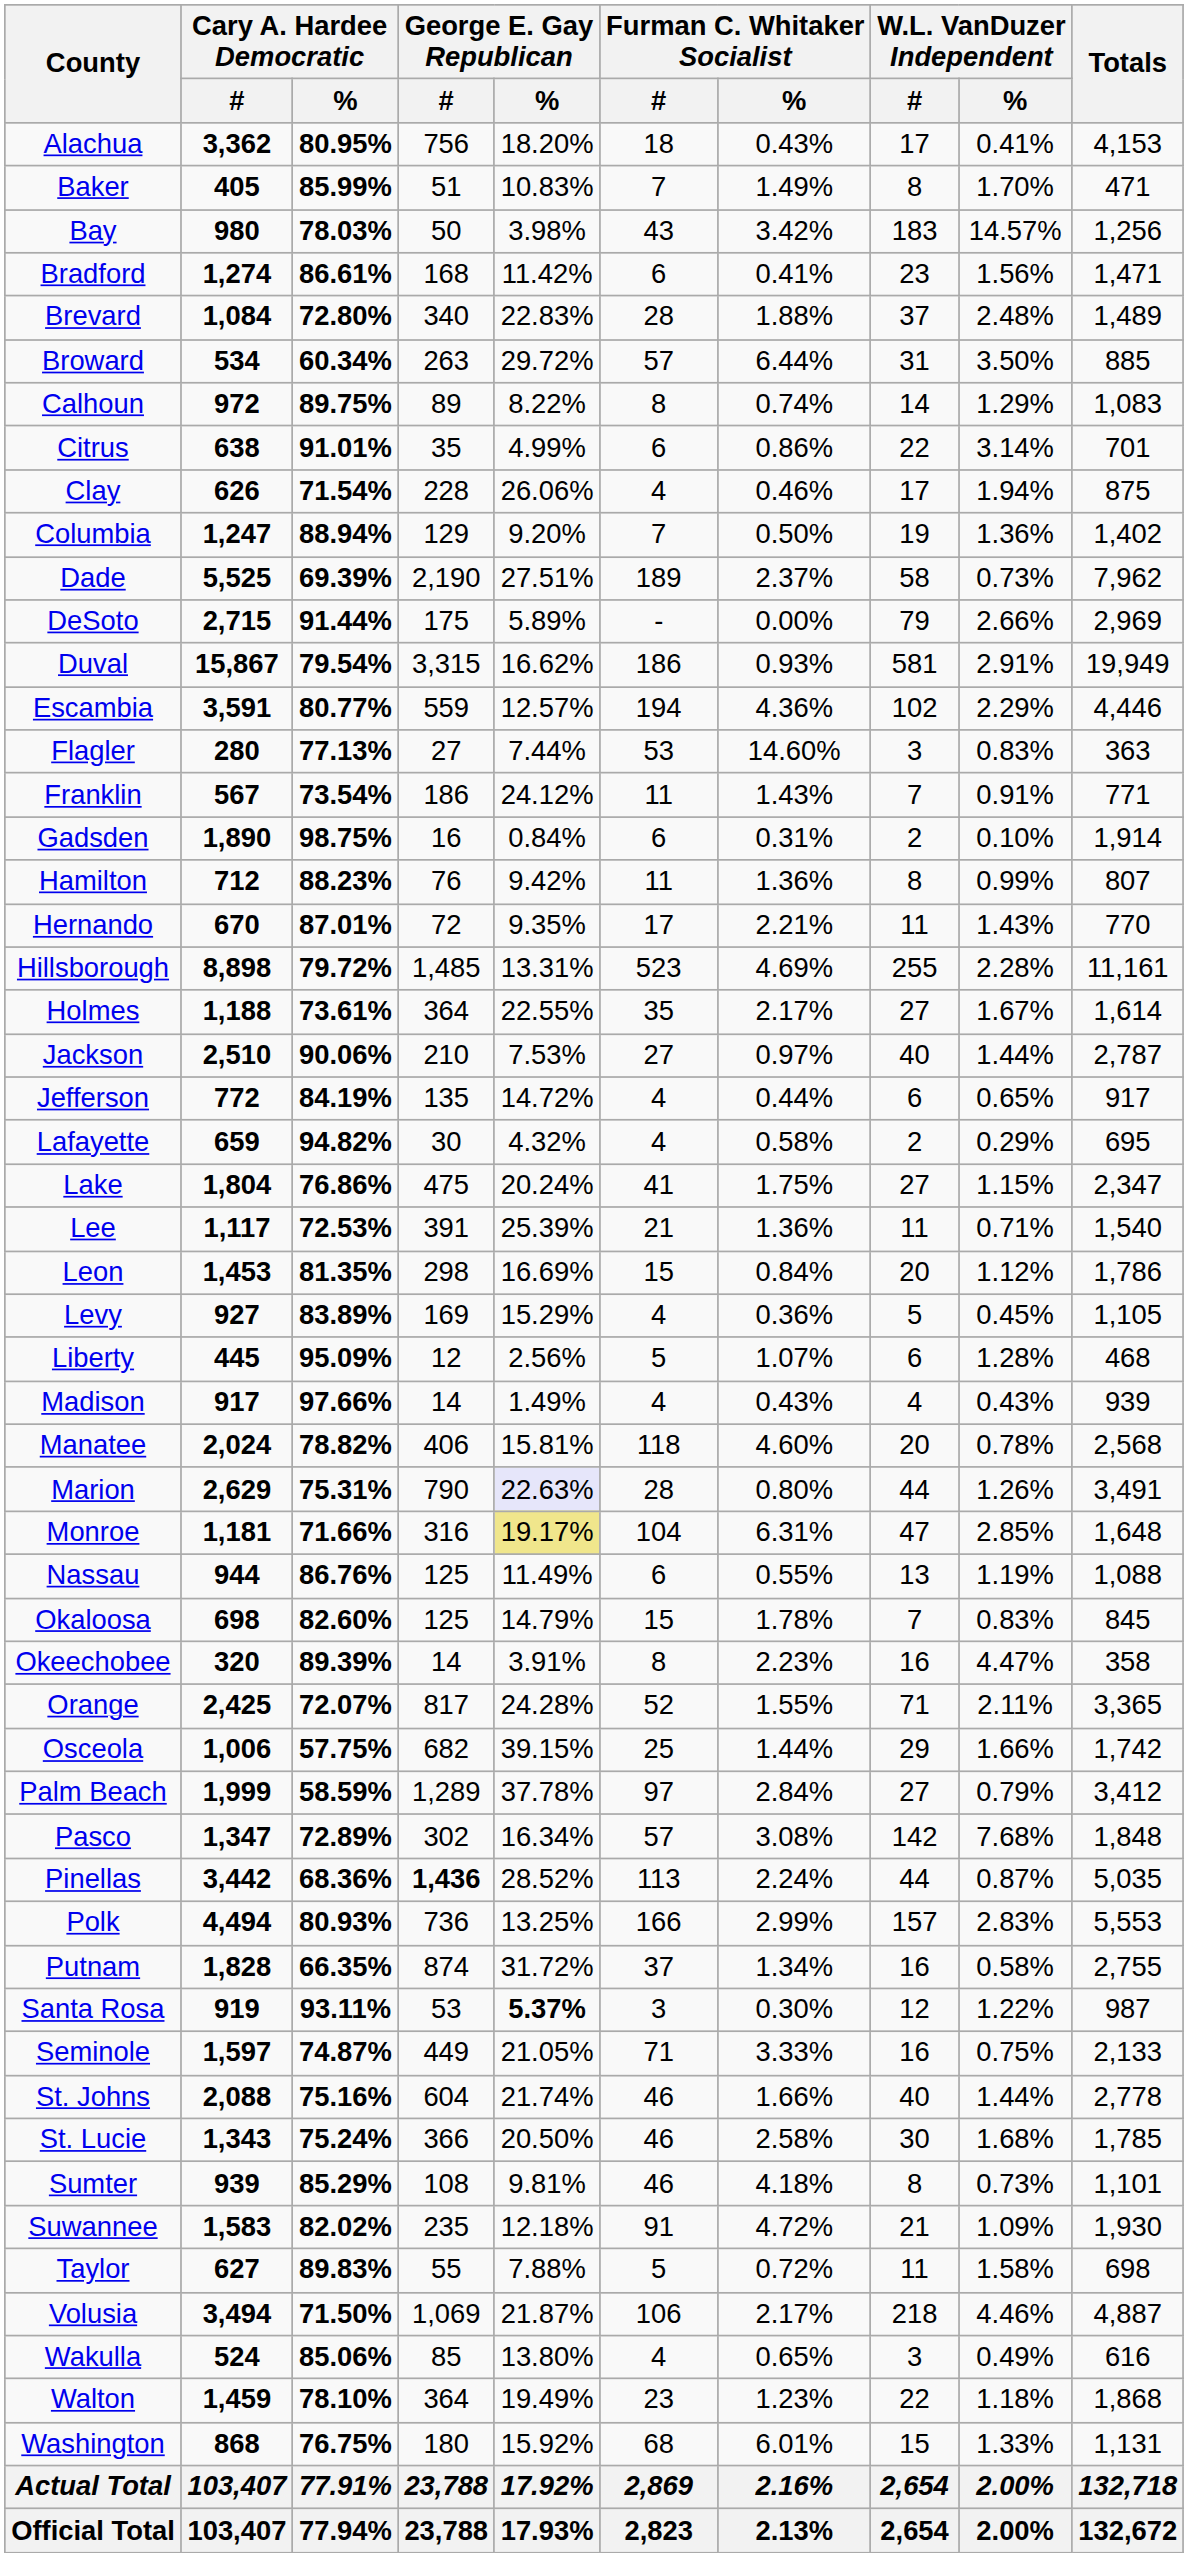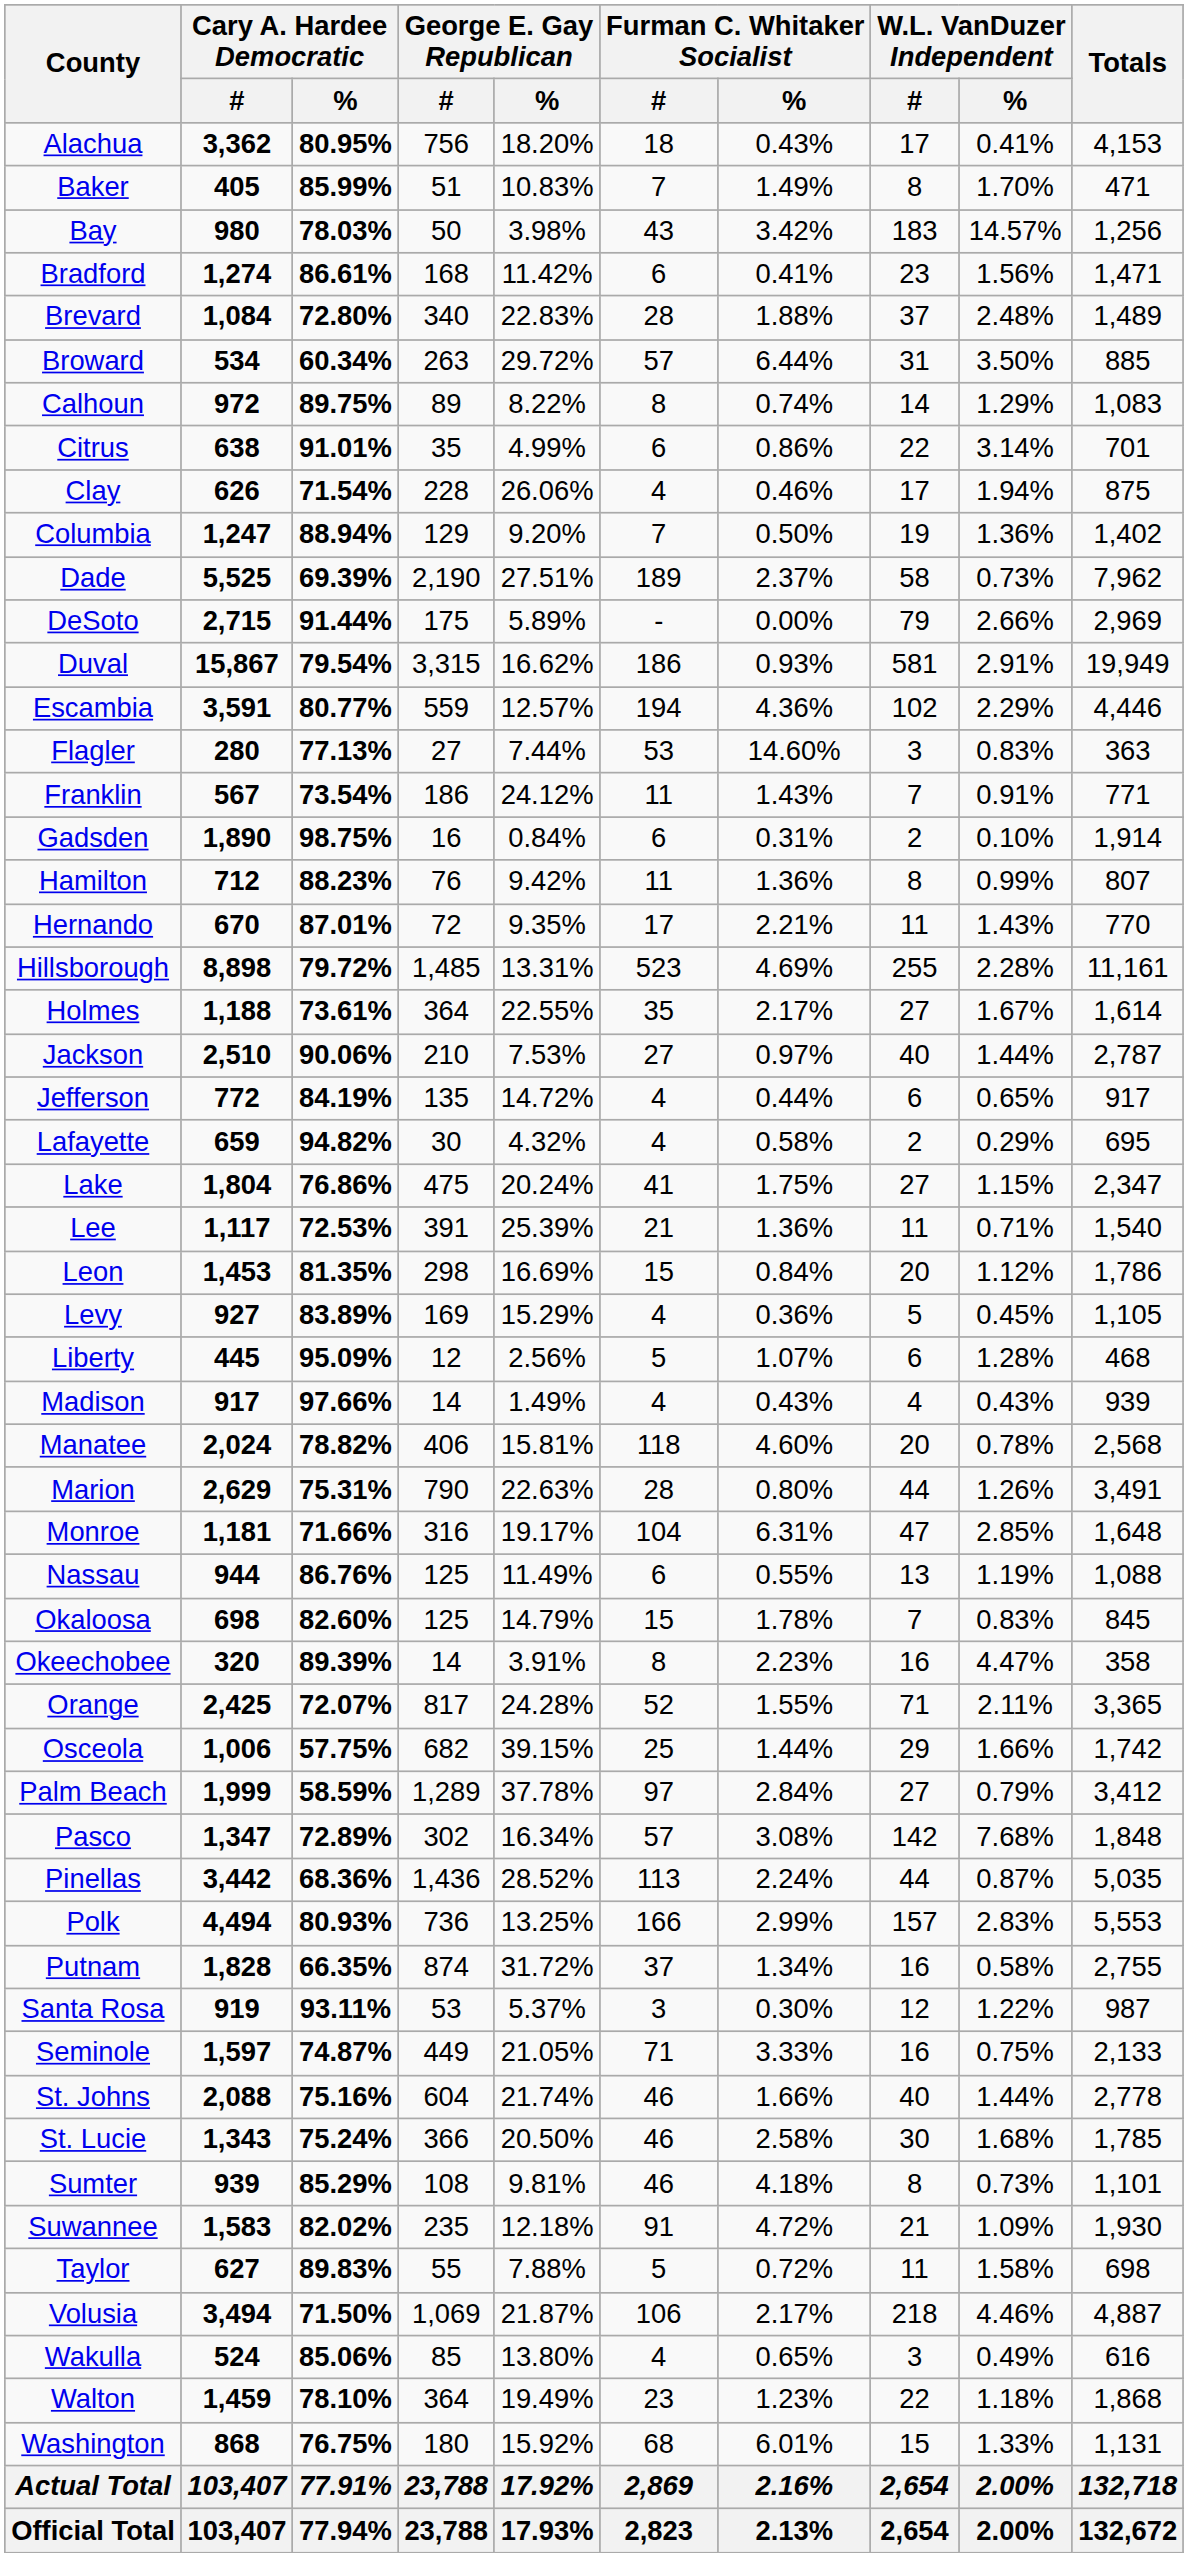(547, 1488) lavender background -> (547, 1488) no background
(547, 1532) khaki background -> (547, 1532) no background
(446, 1879) bold -> (446, 1879) normal
(547, 2009) bold -> (547, 2009) normal
